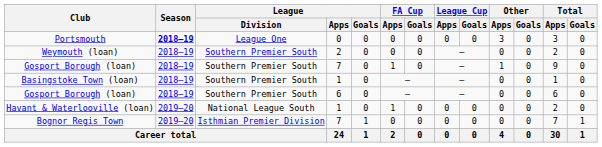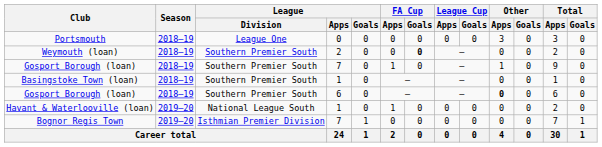(176, 39) bold -> (176, 39) normal
(420, 53) normal -> (420, 53) bold
(501, 94) normal -> (501, 94) bold
